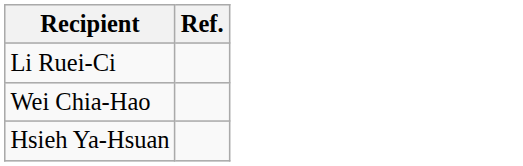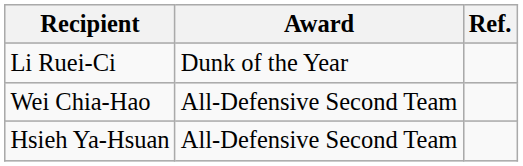+ column: (319, 23)
